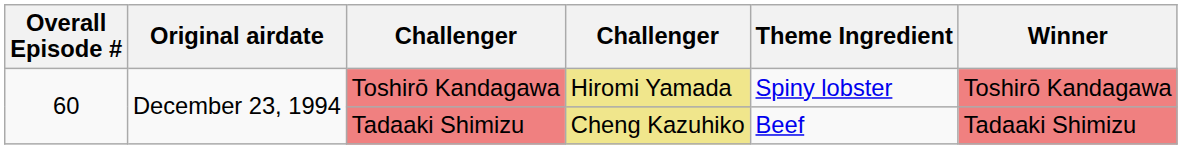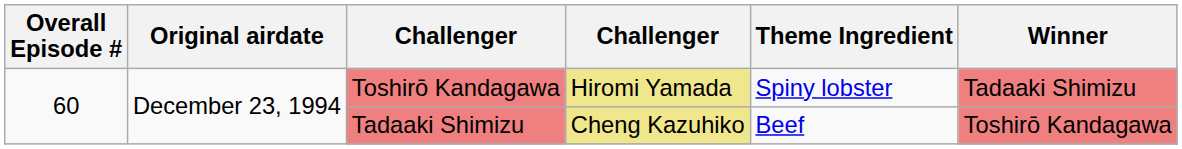(1068, 87) Toshirō Kandagawa -> (1050, 87) Tadaaki Shimizu
(1050, 125) Tadaaki Shimizu -> (1068, 125) Toshirō Kandagawa
